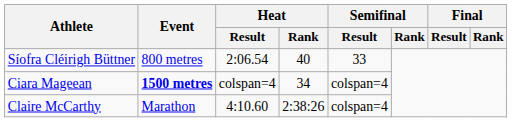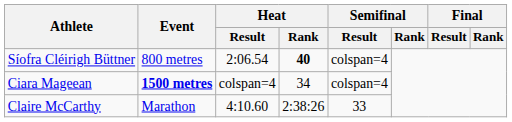(303, 60) normal -> (303, 60) bold
(359, 60) 33 -> (359, 60) colspan=4
(359, 106) colspan=4 -> (359, 106) 33
